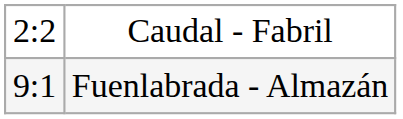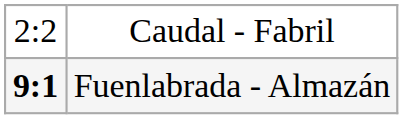(35, 85) normal -> (35, 85) bold
